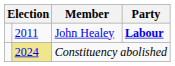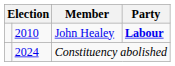(26, 33) 2011 -> (27, 33) 2010
(27, 52) khaki background -> (27, 52) no background
